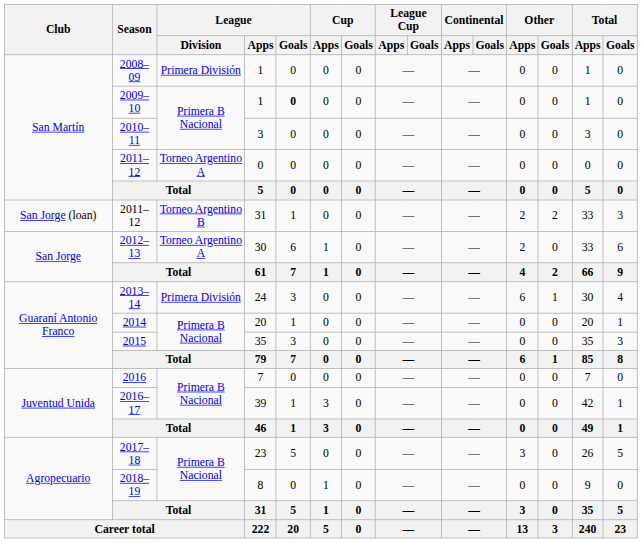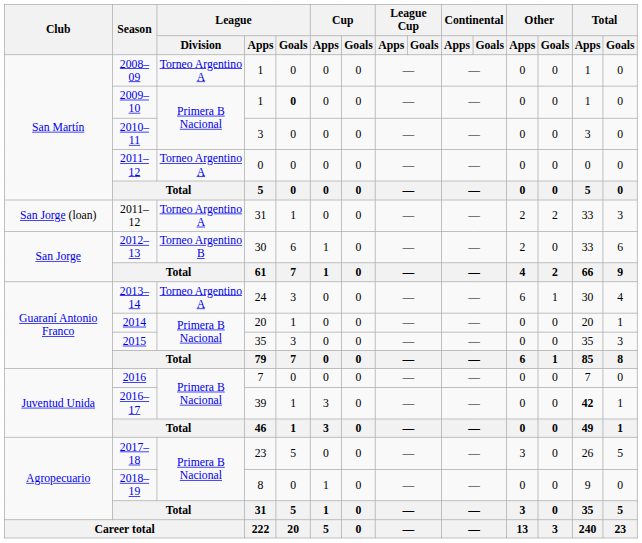(201, 70) Primera División -> (201, 70) Torneo Argentino A
(201, 215) Torneo Argentino B -> (201, 215) Torneo Argentino A
(201, 247) Torneo Argentino A -> (201, 247) Torneo Argentino B
(201, 297) Primera División -> (201, 297) Torneo Argentino A
(588, 403) normal -> (588, 403) bold
